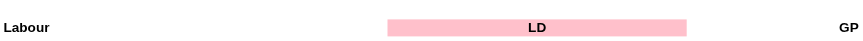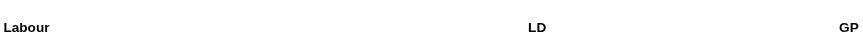(537, 27) pink background -> (537, 27) no background
